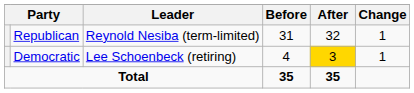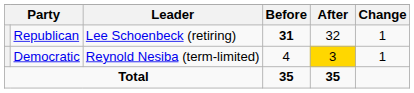(173, 35) Reynold Nesiba (term-limited) -> (161, 35) Lee Schoenbeck (retiring)
(286, 35) normal -> (286, 35) bold
(161, 56) Lee Schoenbeck (retiring) -> (173, 56) Reynold Nesiba (term-limited)
